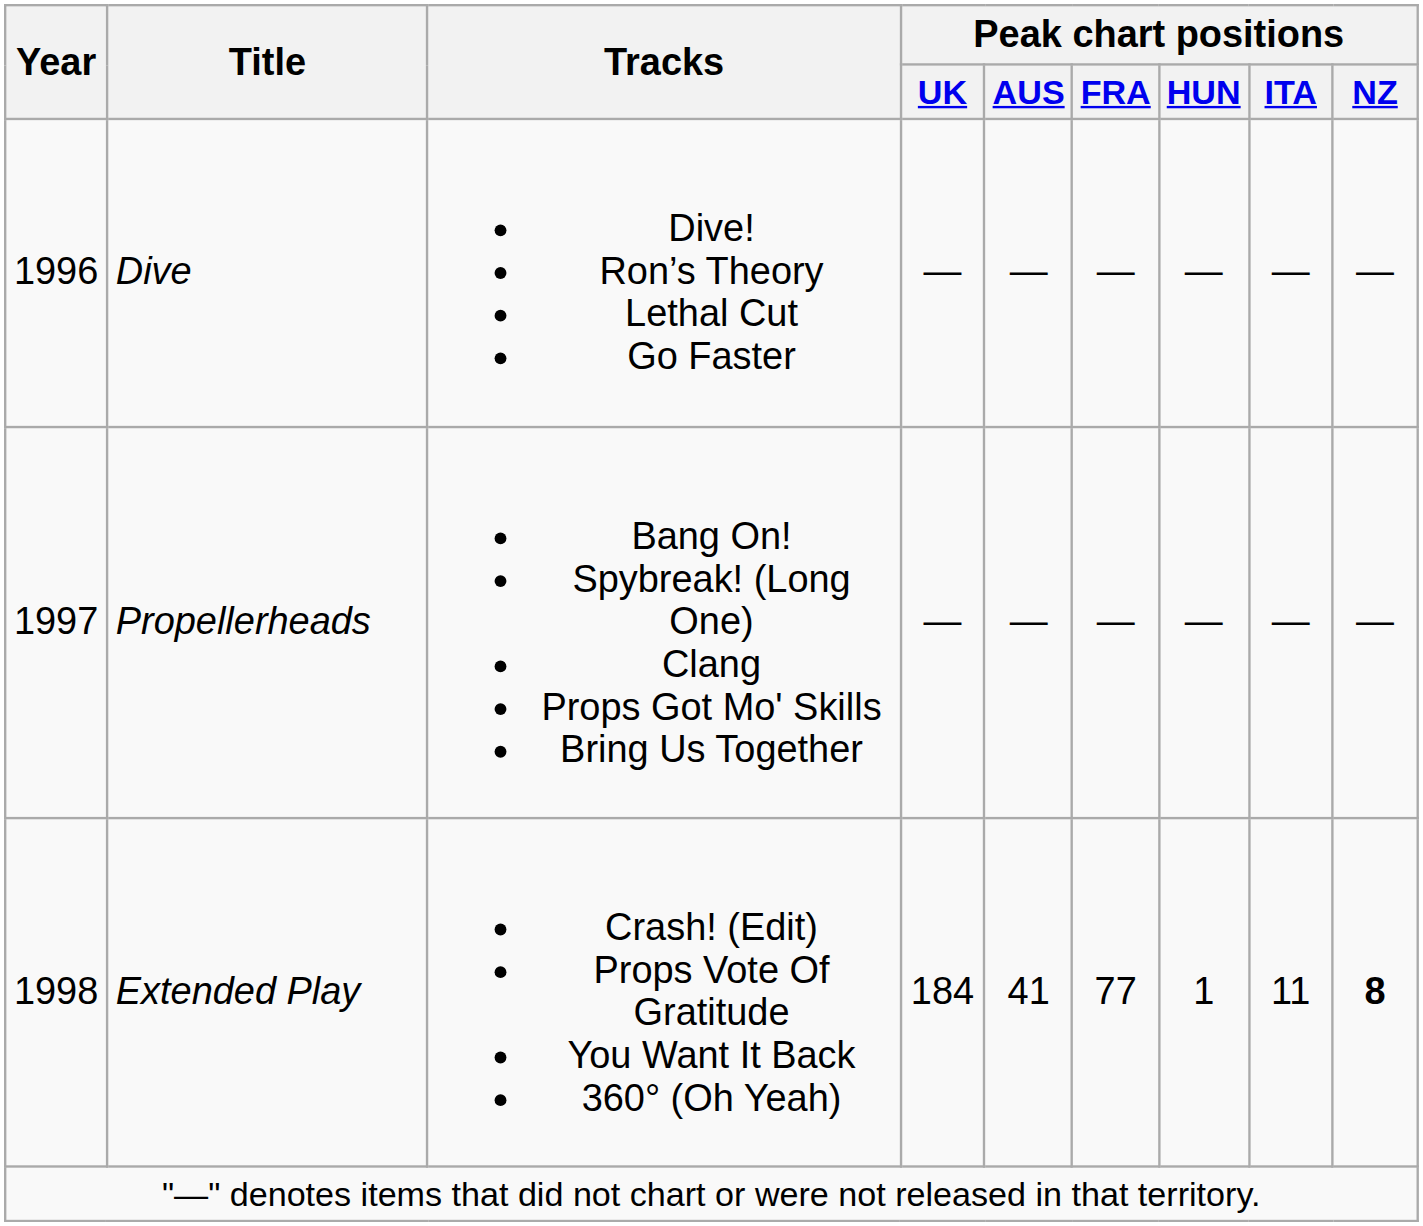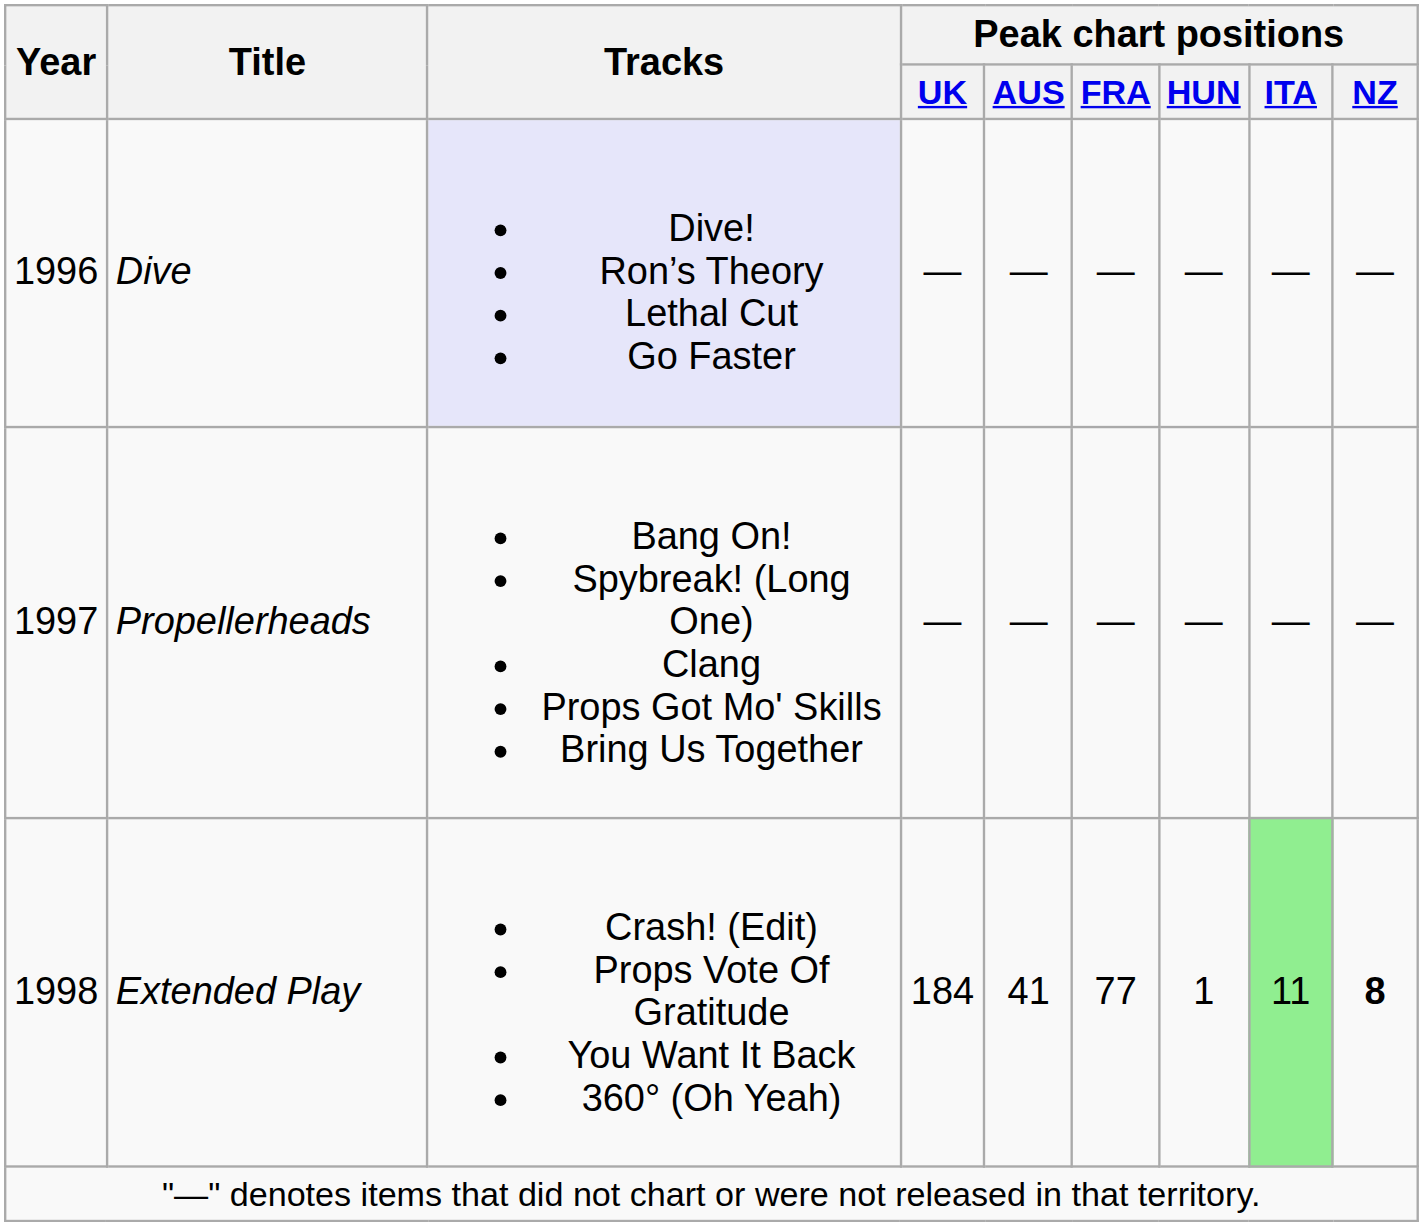(664, 294) no background -> (664, 294) lavender background
(1291, 991) no background -> (1291, 991) lightgreen background
